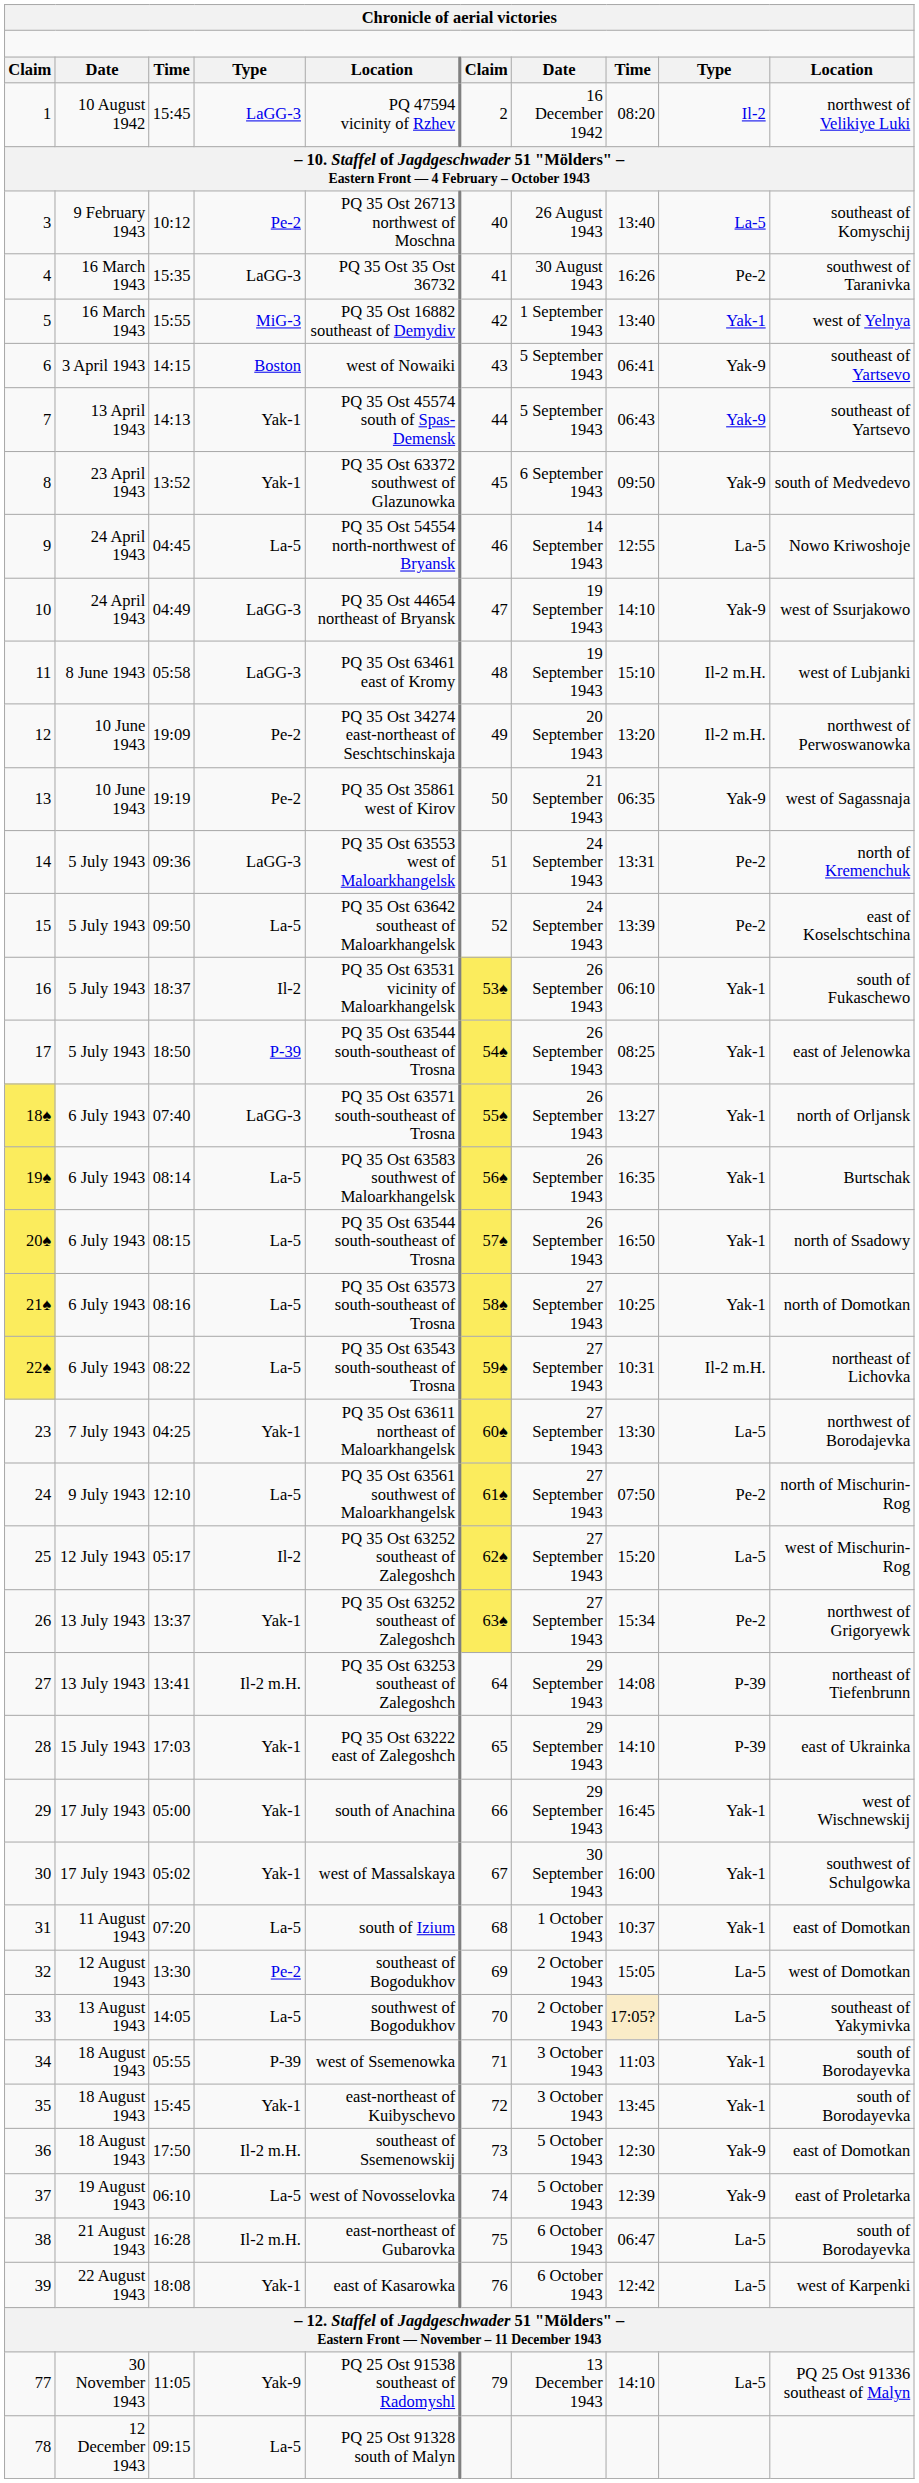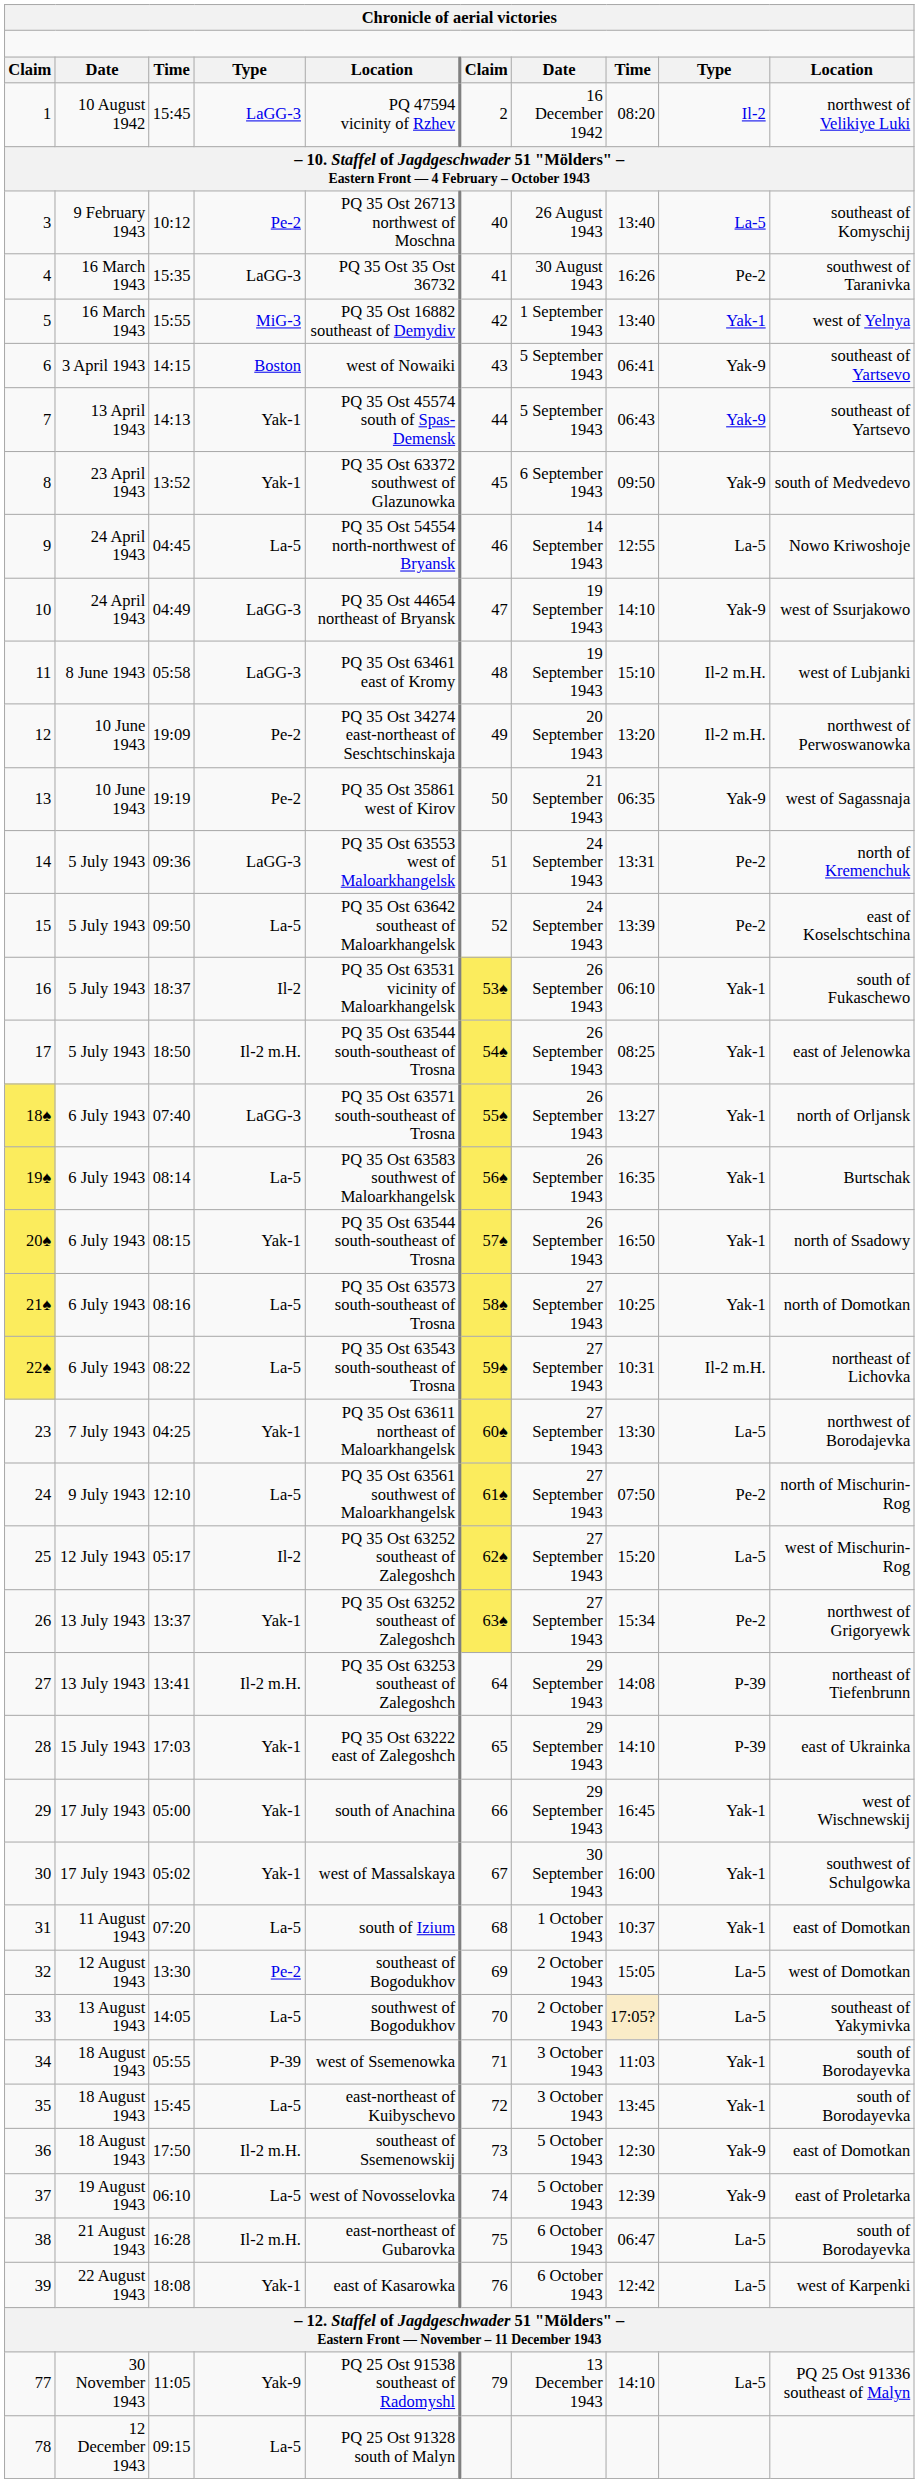(285, 1051) P-39 -> (271, 1051) Il-2 m.H.
(285, 1241) La-5 -> (281, 1241) Yak-1
(281, 2106) Yak-1 -> (285, 2106) La-5
